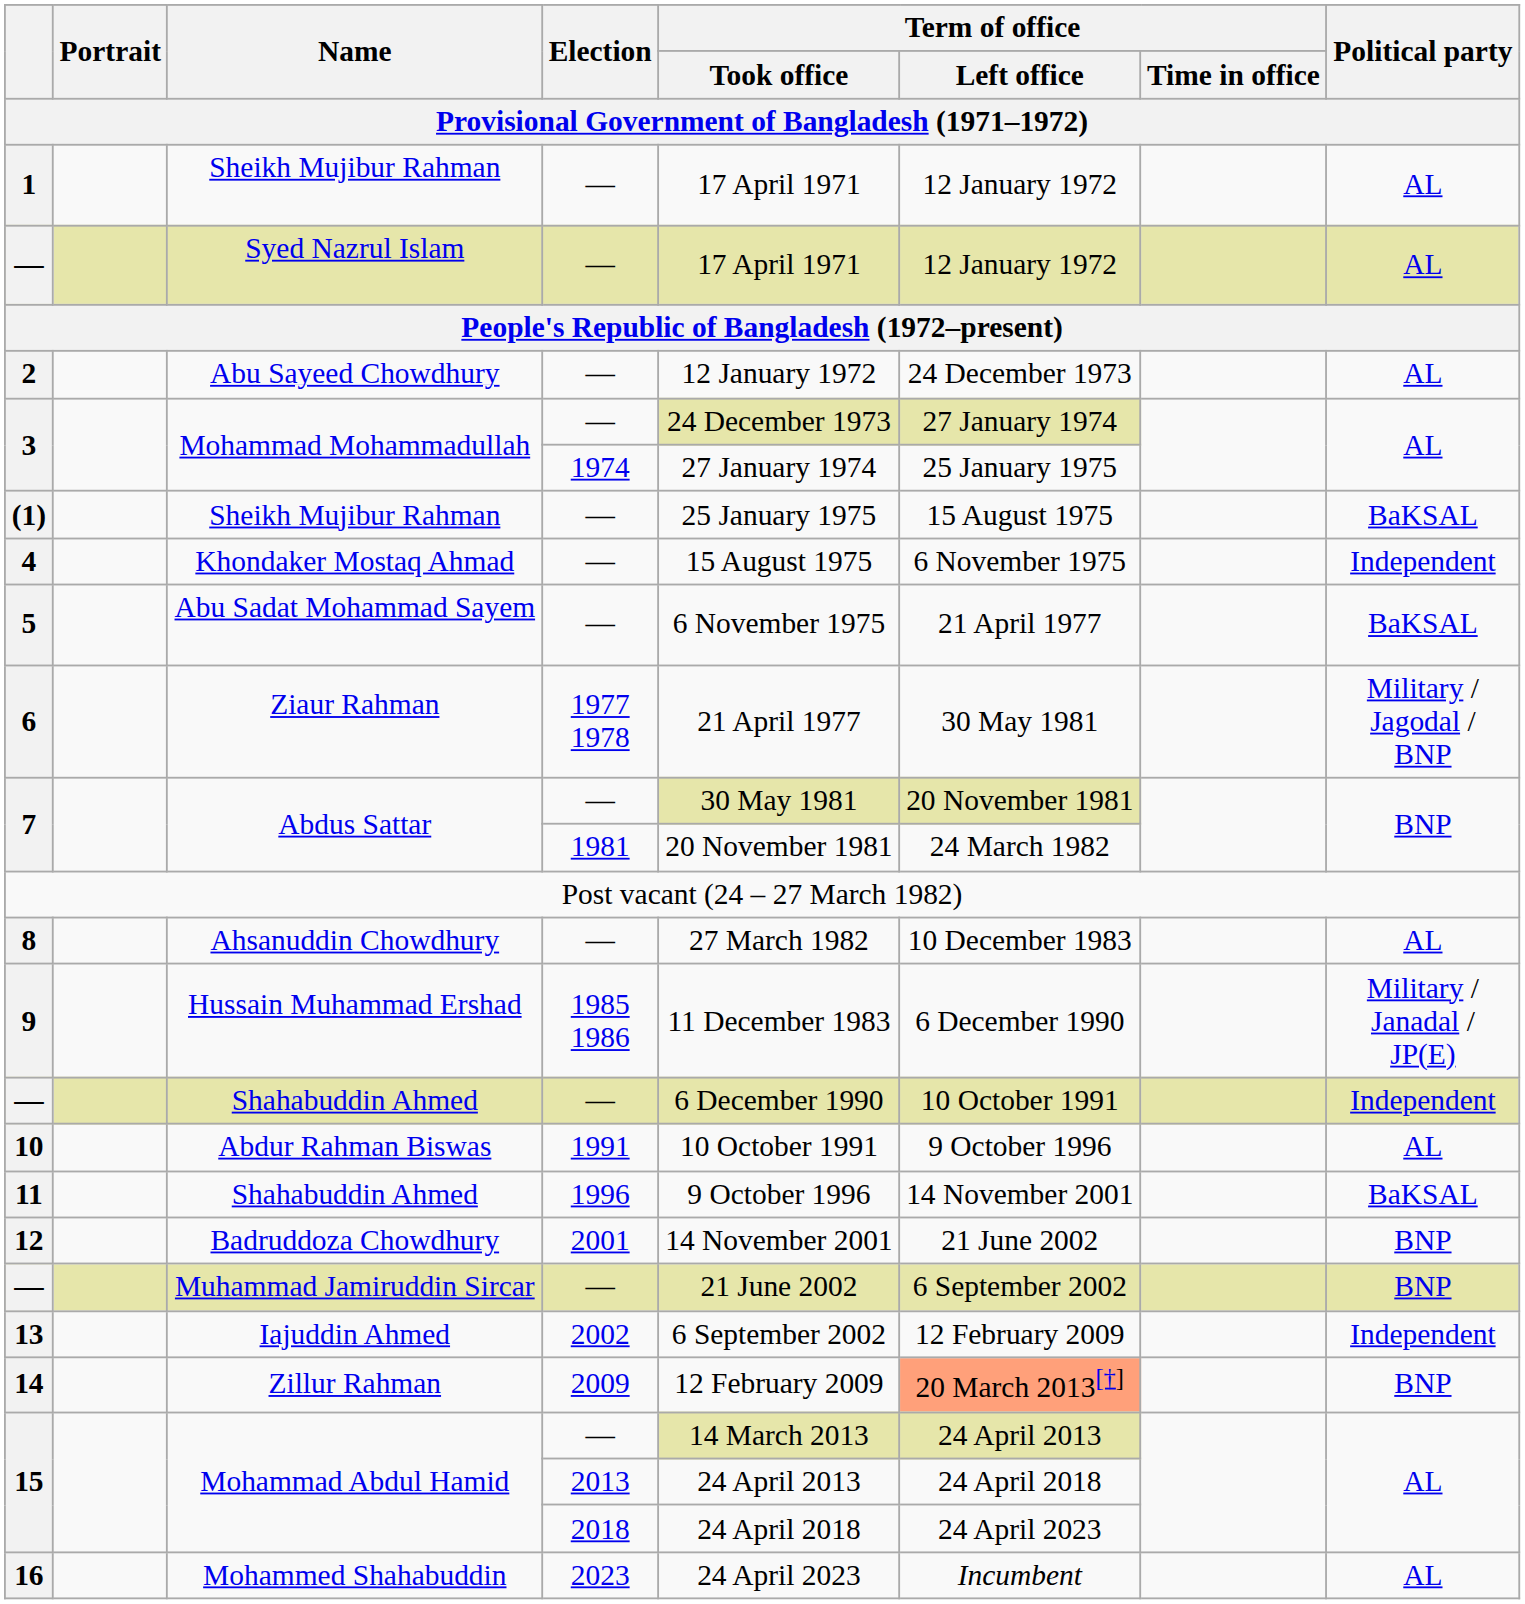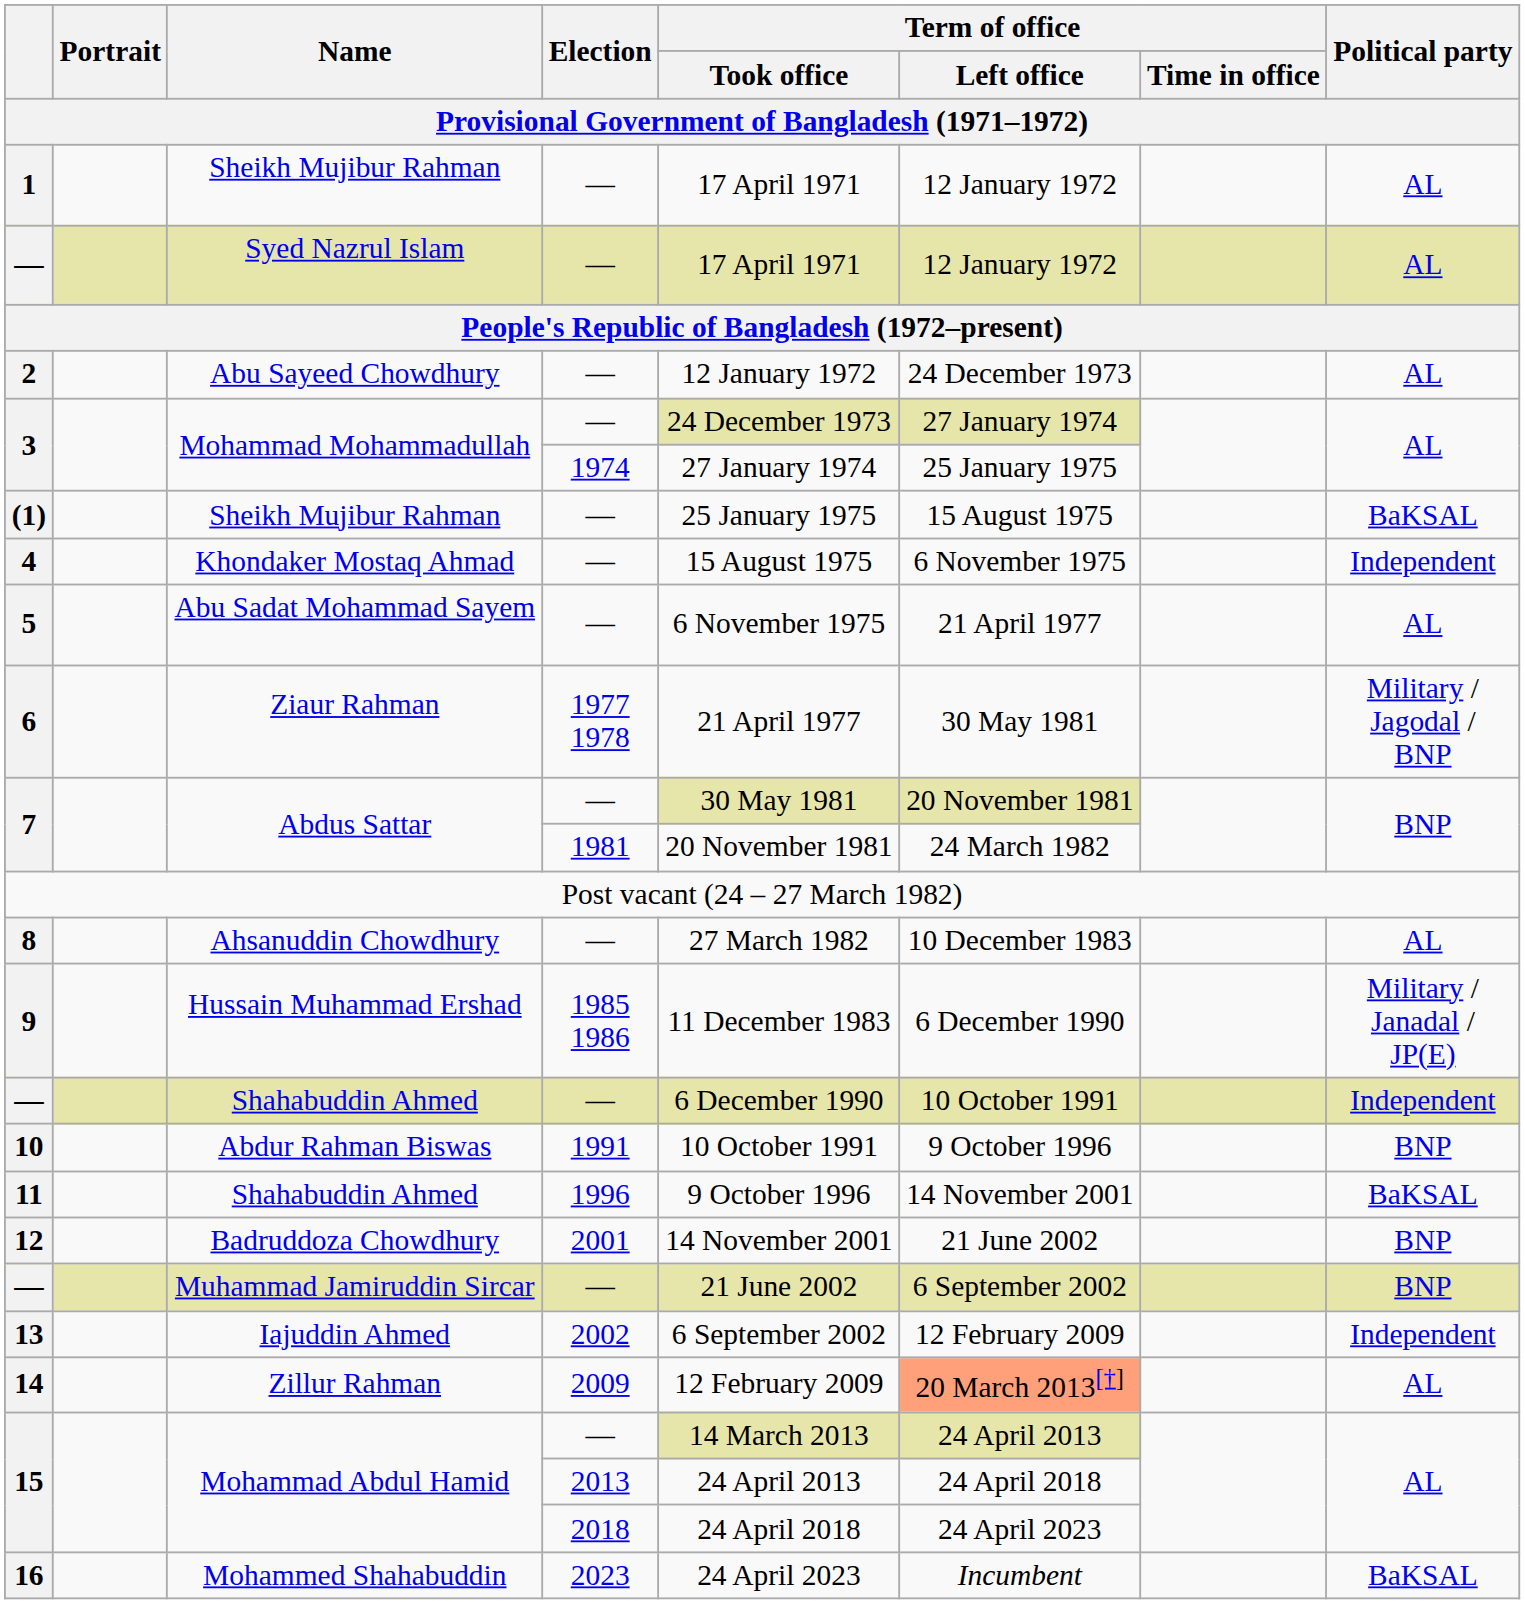(1423, 624) BaKSAL -> (1423, 624) AL
(1423, 1146) AL -> (1423, 1146) BNP
(1423, 1384) BNP -> (1423, 1384) AL
(1423, 1574) AL -> (1423, 1574) BaKSAL
